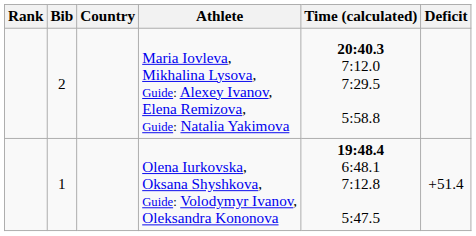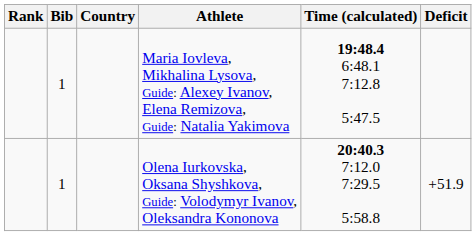(62, 83) 2 -> (62, 83) 1
(361, 83) 20:40.3 7:12.0 7:29.5 5:58.8 -> (361, 83) 19:48.4 6:48.1 7:12.8 5:47.5
(361, 184) 19:48.4 6:48.1 7:12.8 5:47.5 -> (361, 184) 20:40.3 7:12.0 7:29.5 5:58.8
(446, 184) +51.4 -> (446, 184) +51.9
